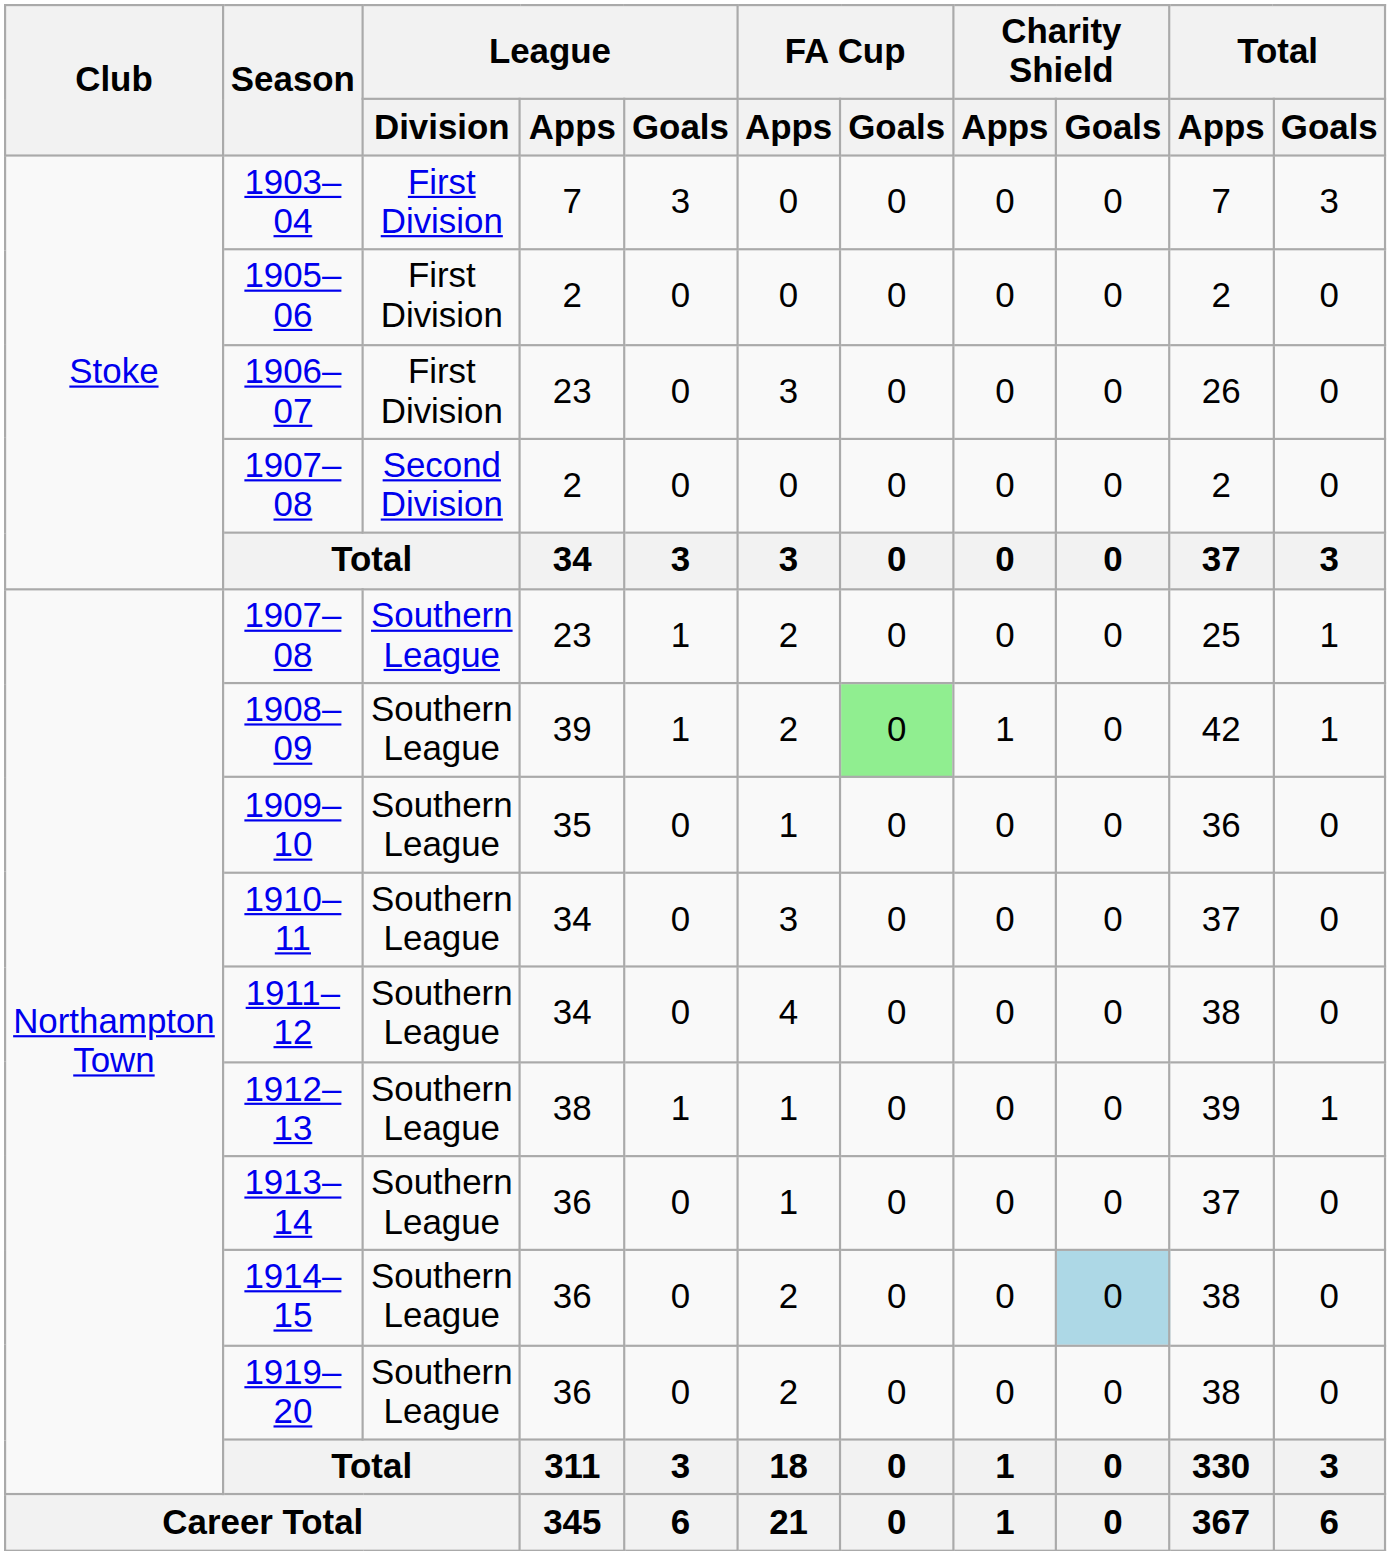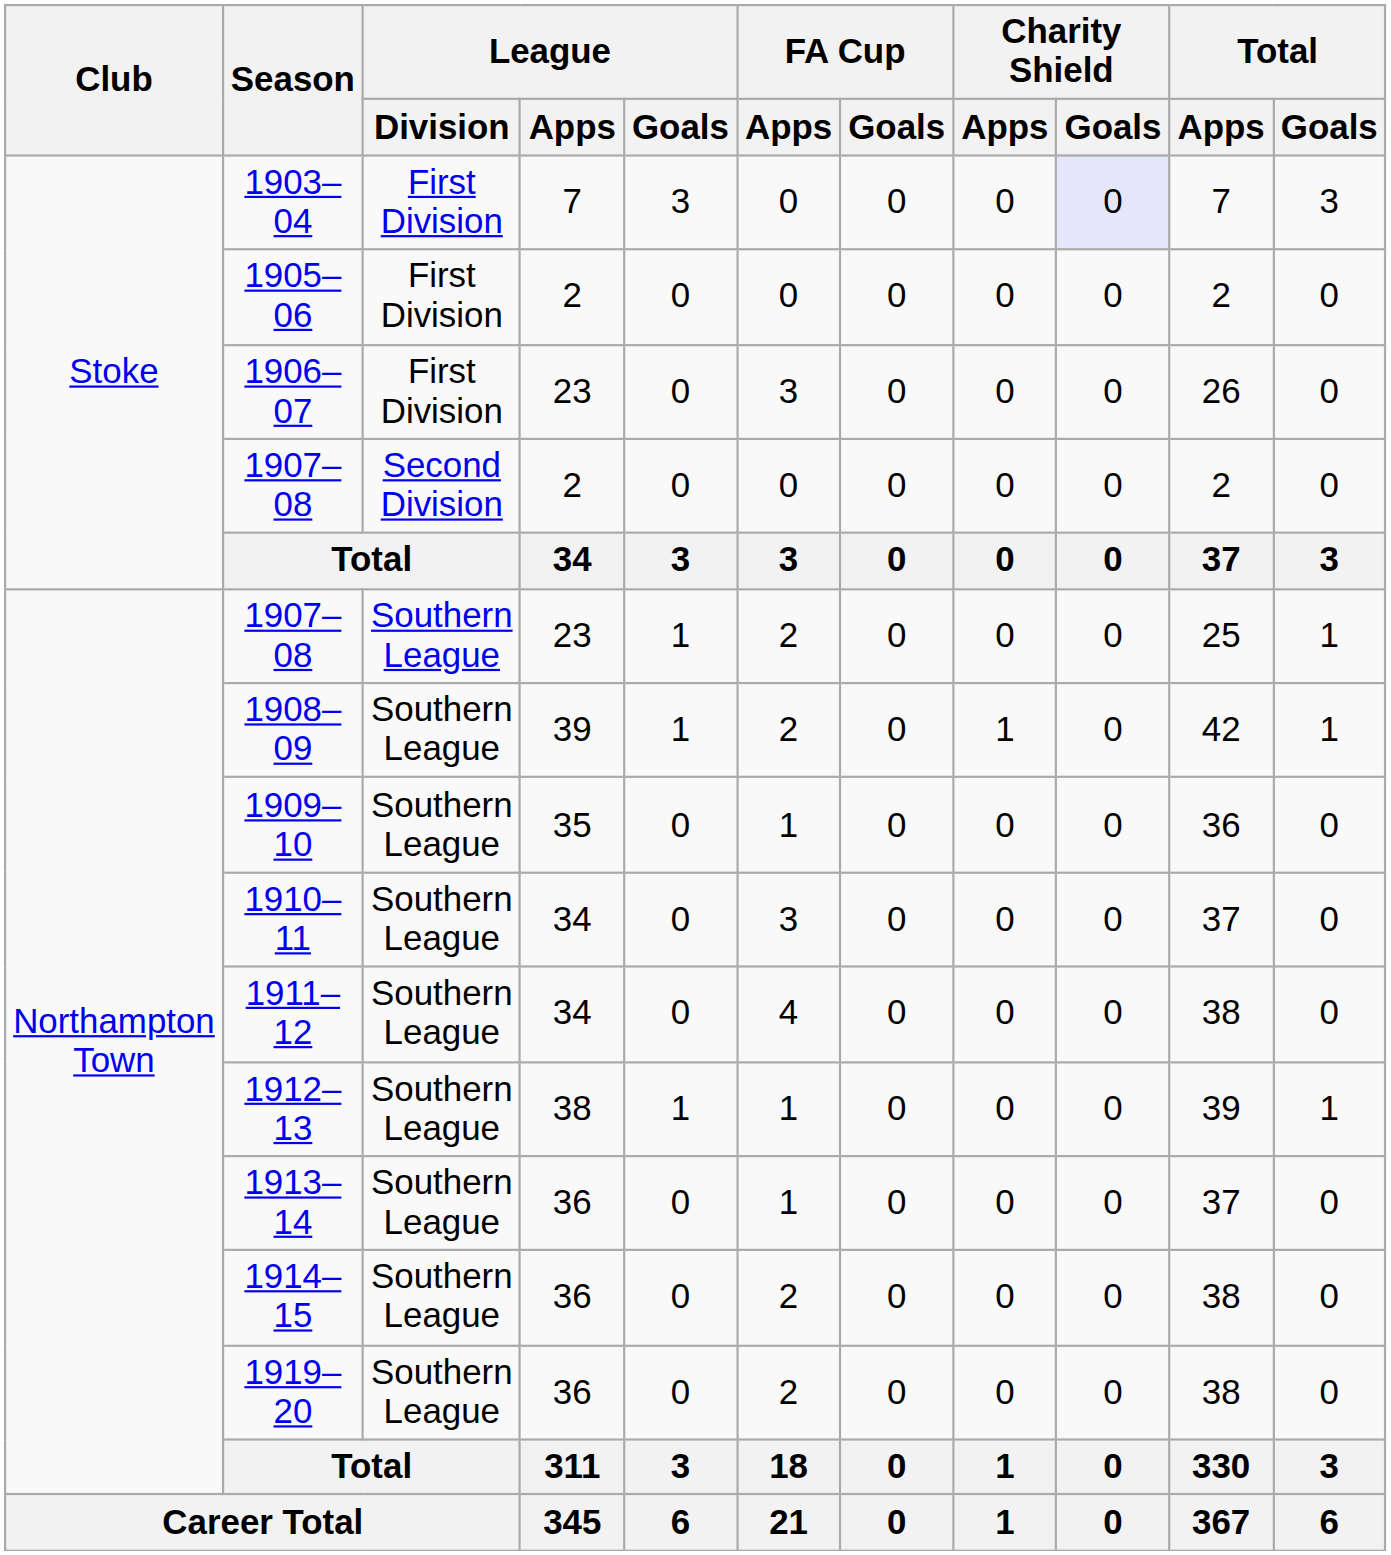(1113, 201) no background -> (1113, 201) lavender background
(897, 729) lightgreen background -> (897, 729) no background
(1113, 1297) lightblue background -> (1113, 1297) no background
